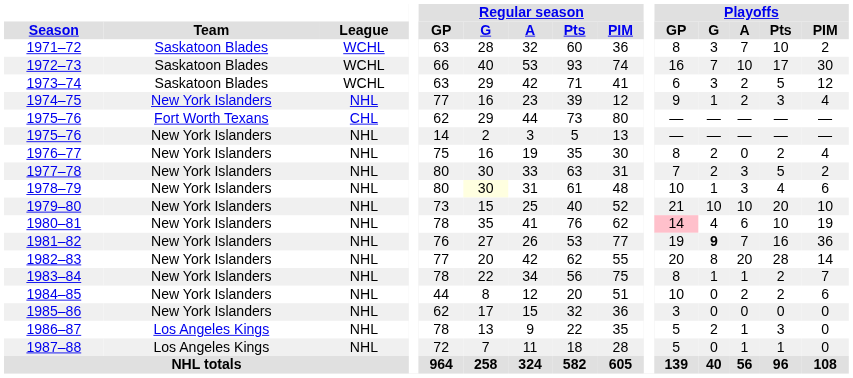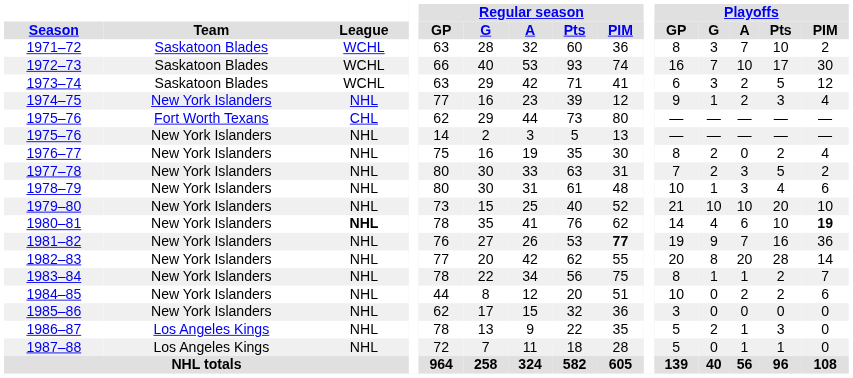(486, 188) lightyellow background -> (486, 188) no background
(364, 224) normal -> (364, 224) bold
(676, 224) pink background -> (676, 224) no background
(825, 224) normal -> (825, 224) bold
(620, 241) normal -> (620, 241) bold
(714, 241) bold -> (714, 241) normal
